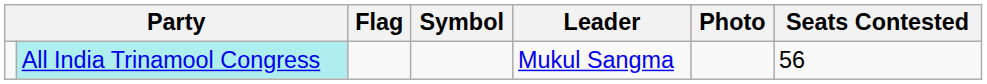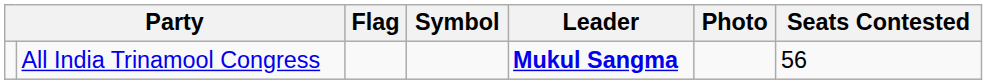(171, 60) paleturquoise background -> (171, 60) no background
(596, 60) normal -> (596, 60) bold
